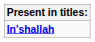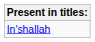(30, 29) bold -> (29, 29) normal
